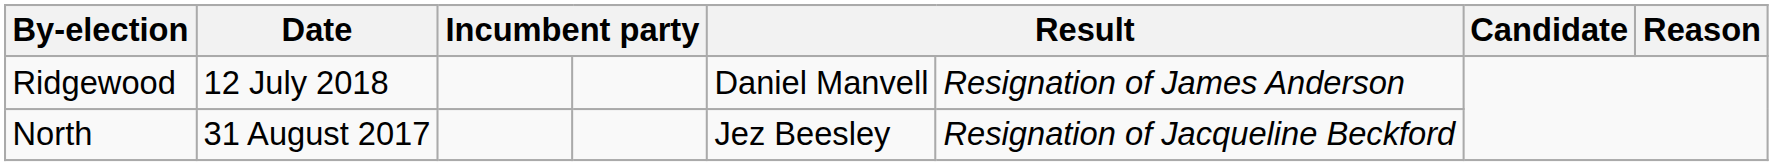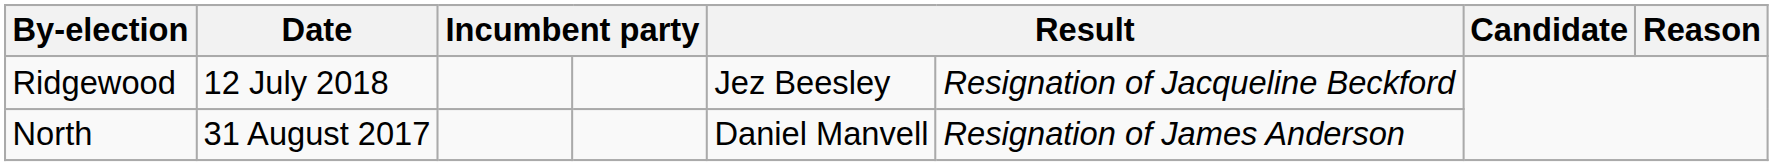(821, 82) Daniel Manvell -> (802, 82) Jez Beesley
(1174, 82) Resignation of James Anderson -> (1199, 82) Resignation of Jacqueline Beckford
(802, 133) Jez Beesley -> (821, 133) Daniel Manvell
(1199, 133) Resignation of Jacqueline Beckford -> (1174, 133) Resignation of James Anderson
